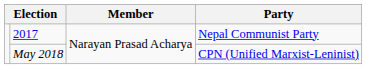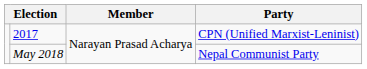(258, 34) Nepal Communist Party -> (279, 34) CPN (Unified Marxist-Leninist)
(279, 53) CPN (Unified Marxist-Leninist) -> (258, 53) Nepal Communist Party
